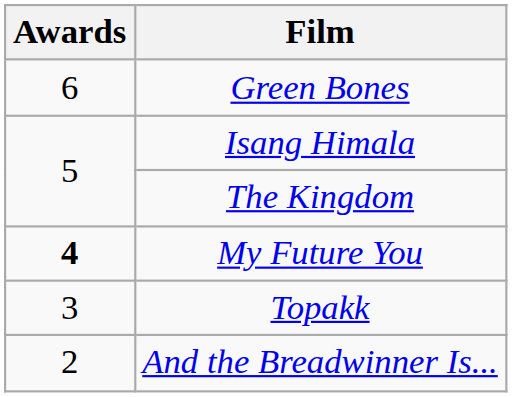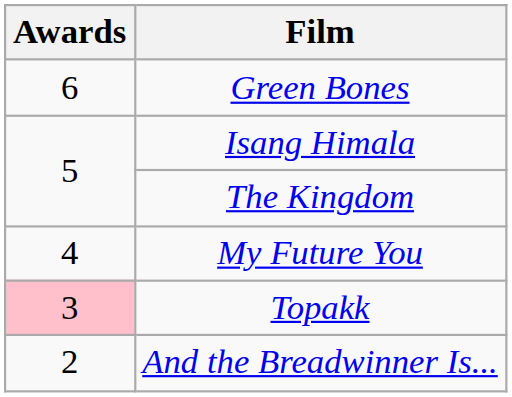(70, 252) bold -> (70, 252) normal
(70, 307) no background -> (70, 307) pink background
